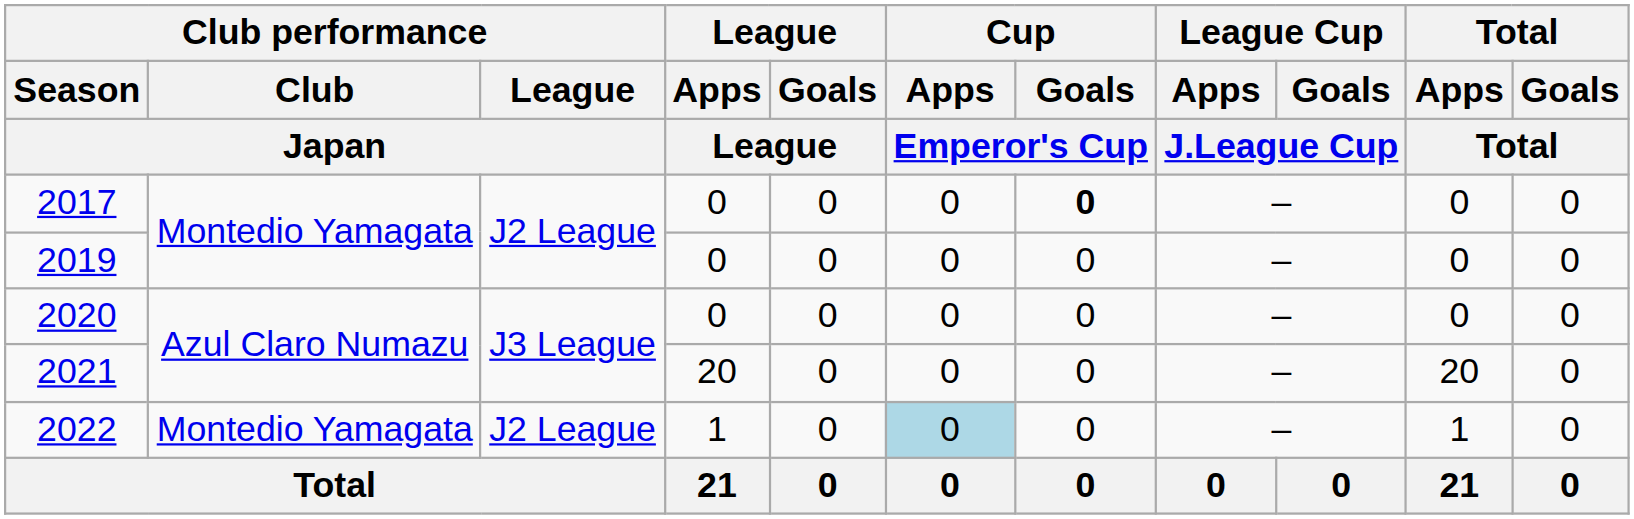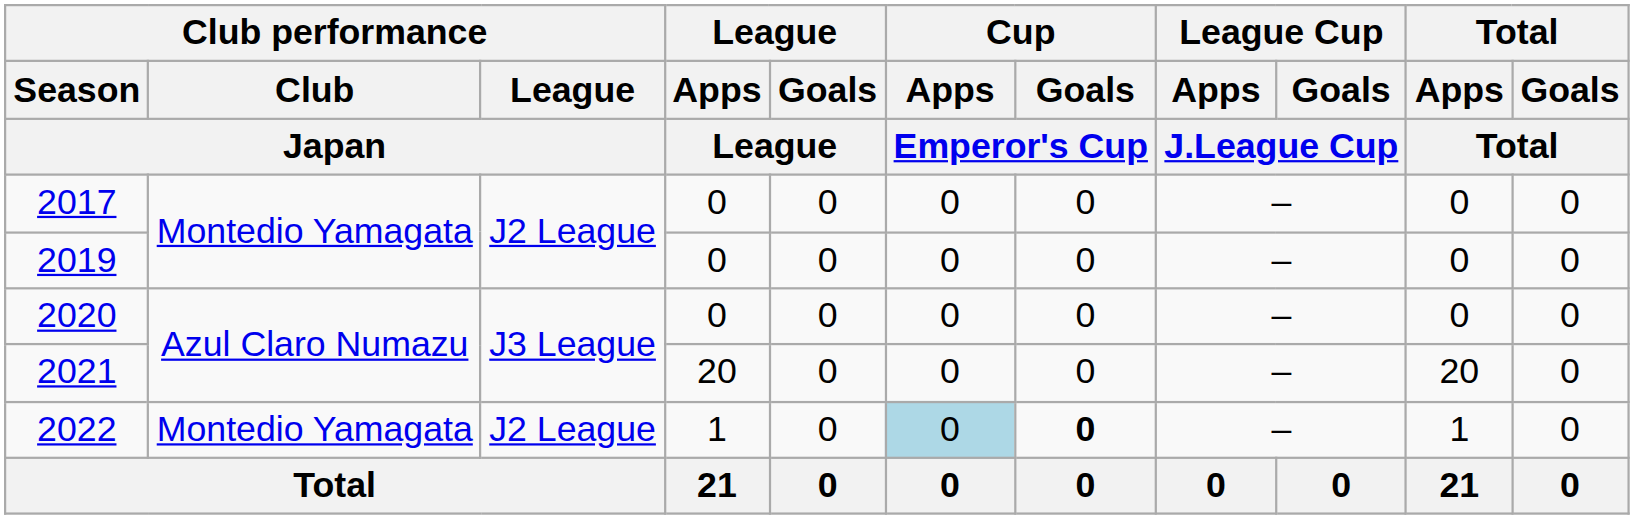(1085, 202) bold -> (1085, 202) normal
(1085, 428) normal -> (1085, 428) bold
